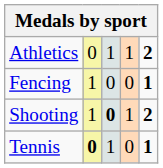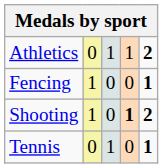(111, 115) bold -> (111, 115) normal
(129, 115) normal -> (129, 115) bold
(92, 147) bold -> (92, 147) normal
